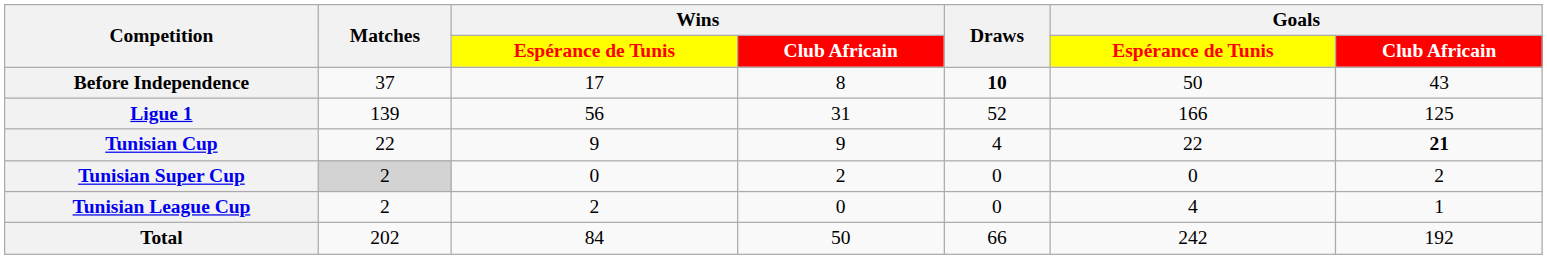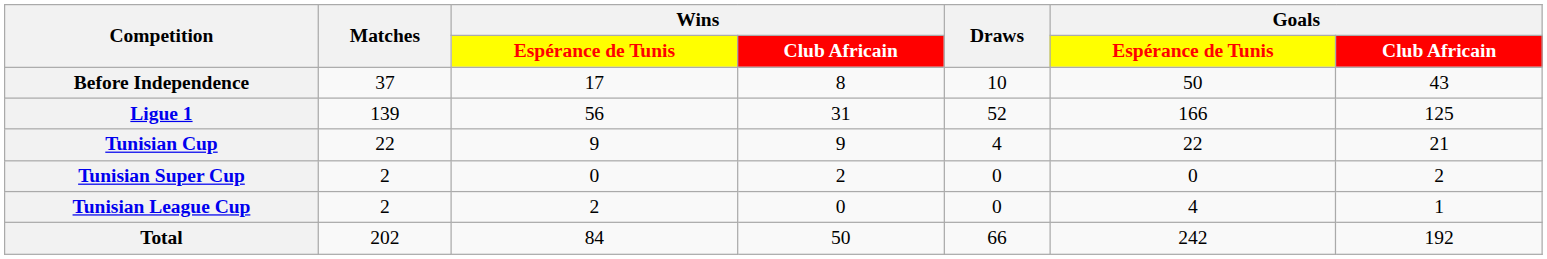(997, 82) bold -> (997, 82) normal
(1439, 144) bold -> (1439, 144) normal
(385, 175) lightgrey background -> (385, 175) no background
